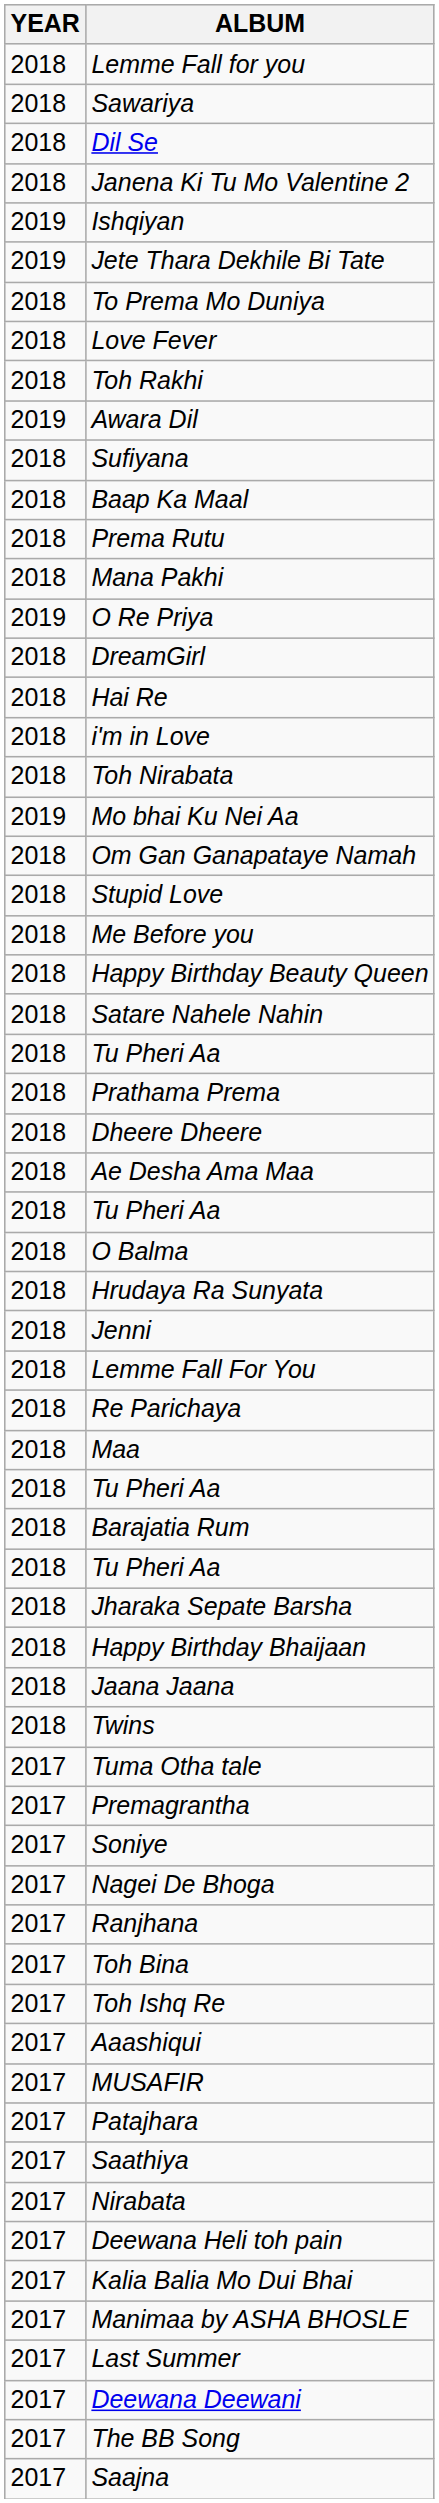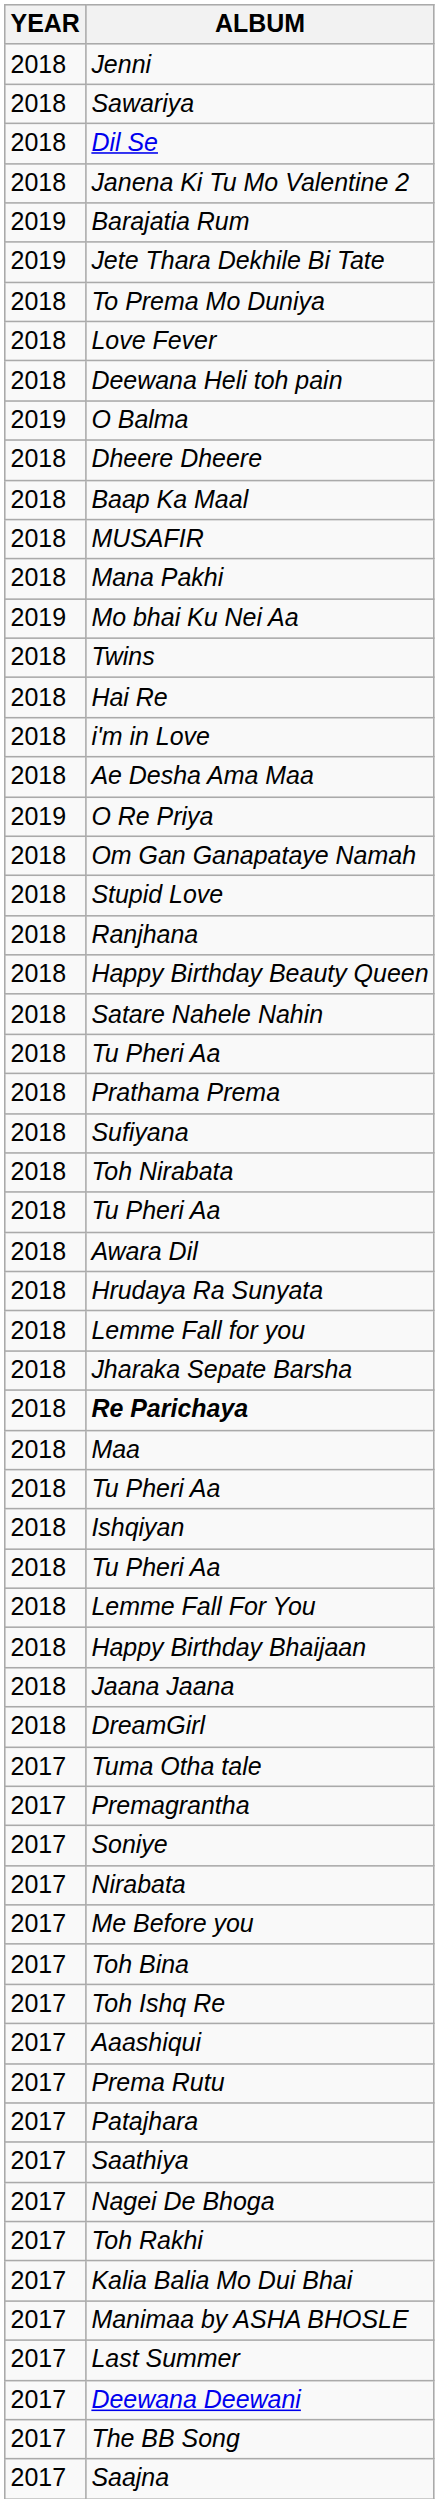(198, 63) Lemme Fall for you -> (121, 63) Jenni
(138, 222) Ishqiyan -> (170, 222) Barajatia Rum
(147, 380) Toh Rakhi -> (217, 380) Deewana Heli toh pain
(145, 420) Awara Dil -> (140, 420) O Balma
(140, 459) Sufiyana -> (177, 459) Dheere Dheere
(158, 538) Prema Rutu -> (148, 538) MUSAFIR
(152, 618) O Re Priya -> (195, 618) Mo bhai Ku Nei Aa
(148, 657) DreamGirl -> (123, 657) Twins
(162, 776) Toh Nirabata -> (203, 776) Ae Desha Ama Maa
(195, 815) Mo bhai Ku Nei Aa -> (152, 815) O Re Priya
(173, 934) Me Before you -> (145, 934) Ranjhana
(177, 1132) Dheere Dheere -> (140, 1132) Sufiyana
(203, 1172) Ae Desha Ama Maa -> (162, 1172) Toh Nirabata
(140, 1251) O Balma -> (145, 1251) Awara Dil
(121, 1330) Jenni -> (198, 1330) Lemme Fall for you
(204, 1370) Lemme Fall For You -> (222, 1370) Jharaka Sepate Barsha
(166, 1409) normal -> (170, 1409) bold
(170, 1528) Barajatia Rum -> (138, 1528) Ishqiyan
(222, 1607) Jharaka Sepate Barsha -> (204, 1607) Lemme Fall For You
(123, 1726) Twins -> (148, 1726) DreamGirl
(183, 1884) Nagei De Bhoga -> (139, 1884) Nirabata
(145, 1924) Ranjhana -> (173, 1924) Me Before you
(148, 2082) MUSAFIR -> (158, 2082) Prema Rutu
(139, 2201) Nirabata -> (183, 2201) Nagei De Bhoga
(217, 2241) Deewana Heli toh pain -> (147, 2241) Toh Rakhi
